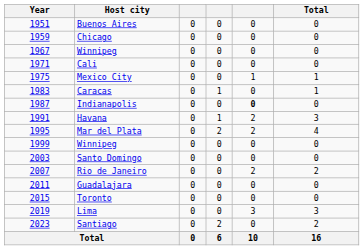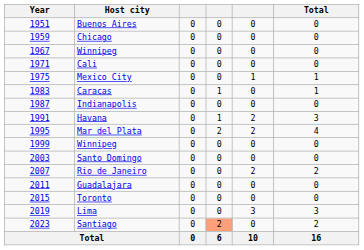(253, 105) bold -> (253, 105) normal
(219, 225) no background -> (219, 225) lightsalmon background
